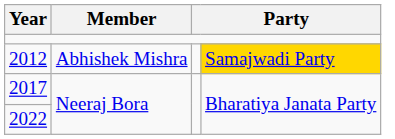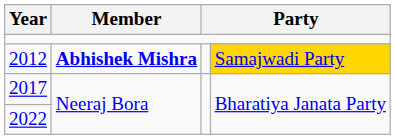(122, 58) normal -> (126, 58) bold
